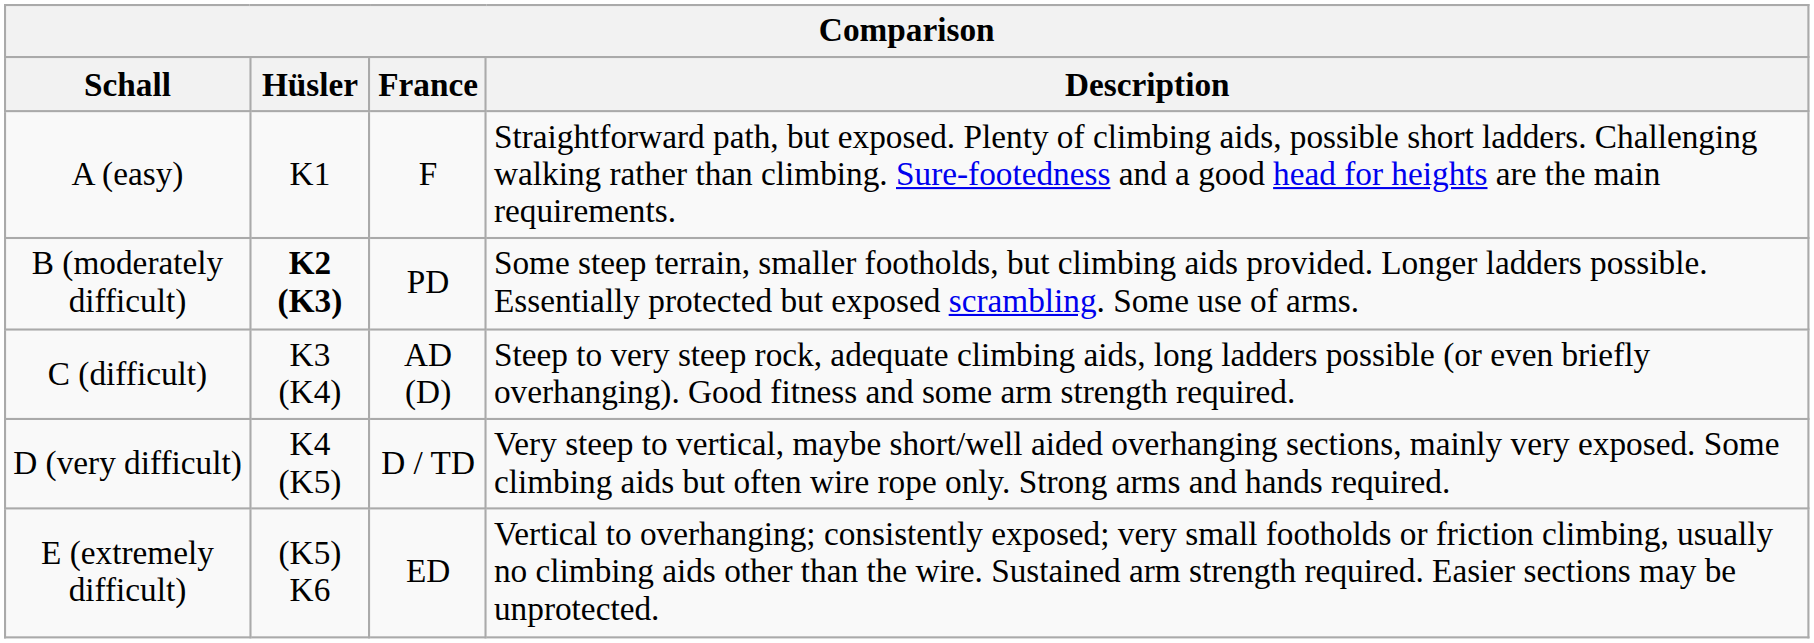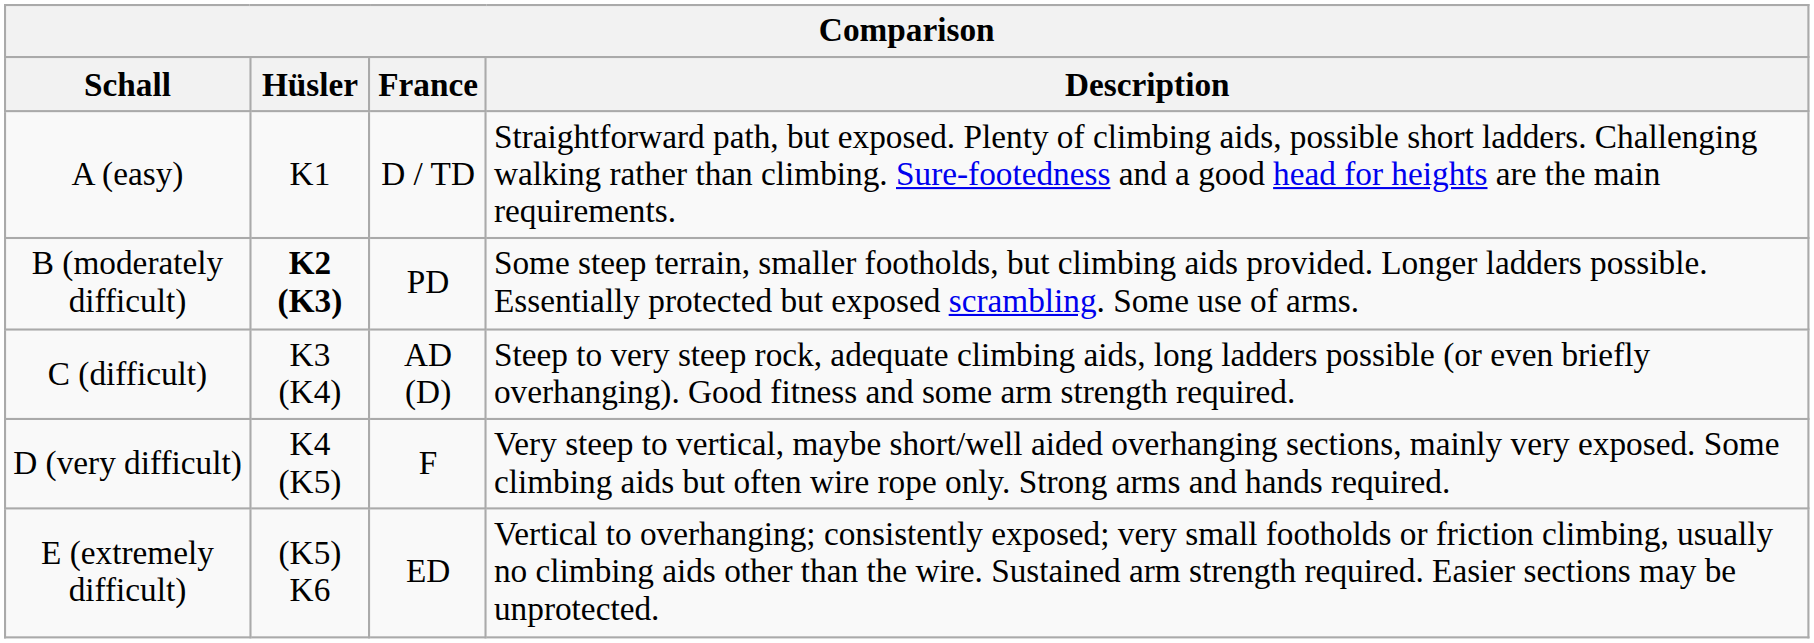(428, 173) F -> (428, 173) D / TD
(428, 463) D / TD -> (428, 463) F
